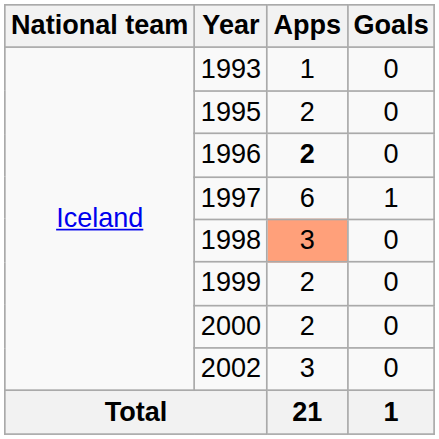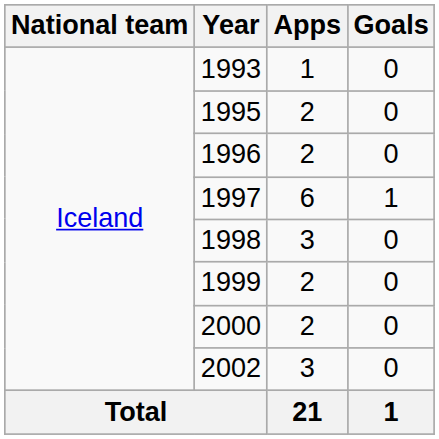(307, 154) bold -> (307, 154) normal
(307, 240) lightsalmon background -> (307, 240) no background
